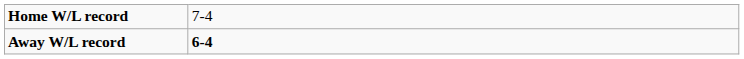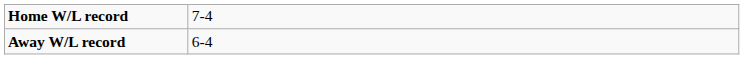(202, 41) bold -> (202, 41) normal
